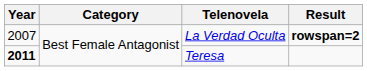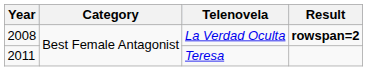(22, 35) 2007 -> (22, 35) 2008
(21, 55) bold -> (21, 55) normal
